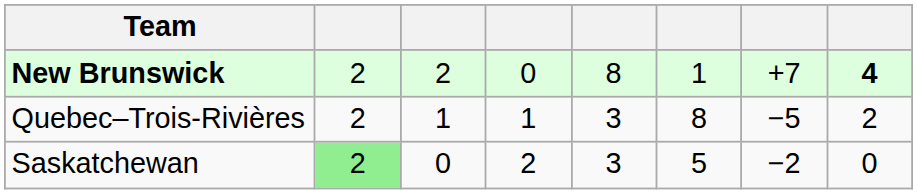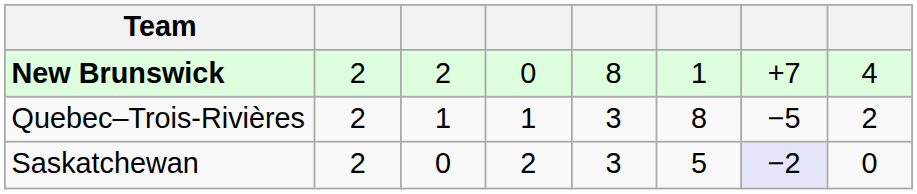(869, 73) bold -> (869, 73) normal
(358, 164) lightgreen background -> (358, 164) no background
(784, 164) no background -> (784, 164) lavender background
